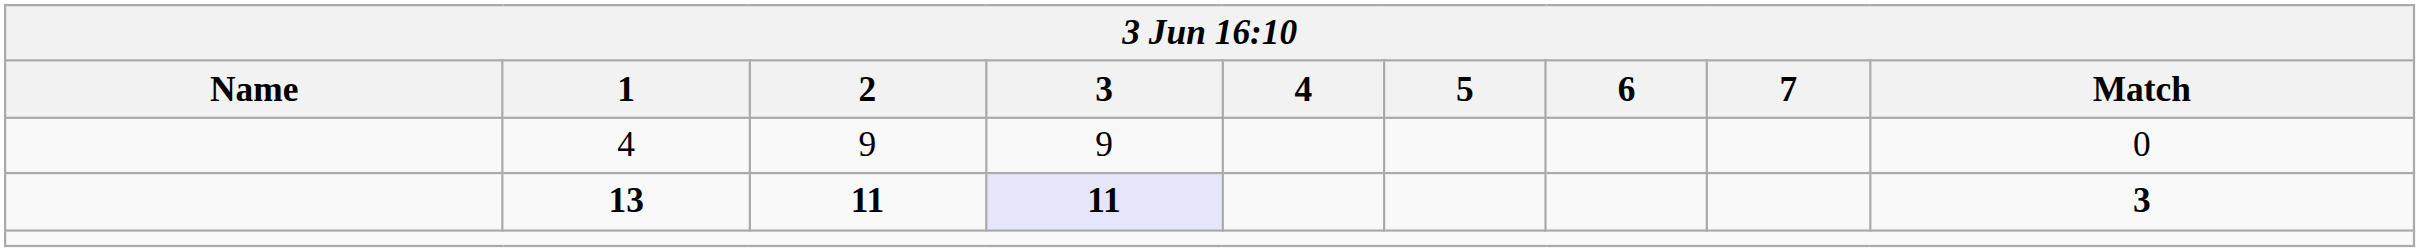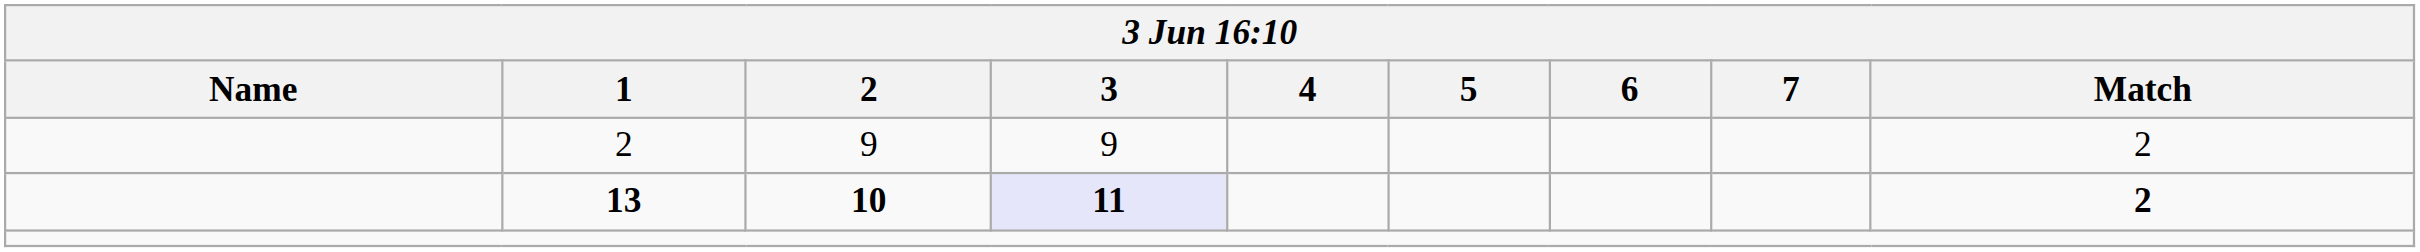(626, 144) 4 -> (624, 144) 2
(2142, 144) 0 -> (2143, 144) 2
(867, 200) 11 -> (869, 200) 10
(2142, 200) 3 -> (2143, 200) 2
